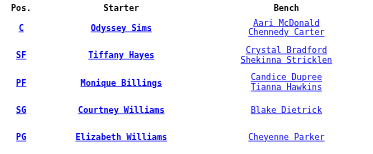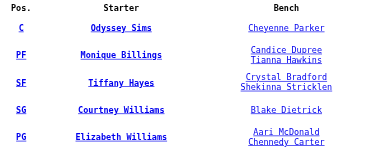(286, 28) Aari McDonald Chennedy Carter -> (286, 28) Cheyenne Parker
rows swapped: (21, 82) <-> (21, 55)
(286, 137) Cheyenne Parker -> (286, 137) Aari McDonald Chennedy Carter
